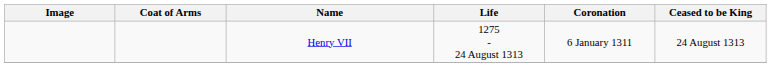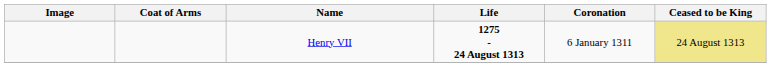(489, 42) normal -> (489, 42) bold
(710, 42) no background -> (710, 42) khaki background
